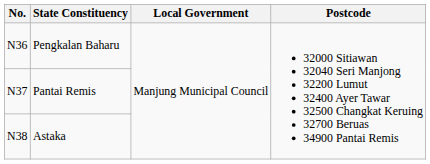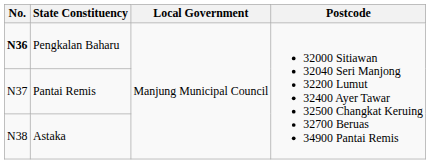(17, 45) normal -> (17, 45) bold
